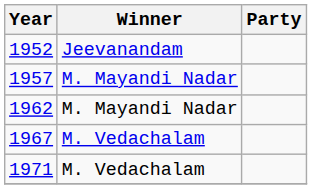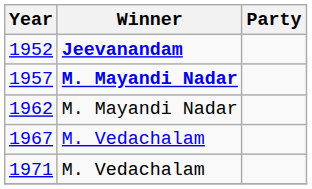(122, 50) normal -> (122, 50) bold
(150, 79) normal -> (150, 79) bold
